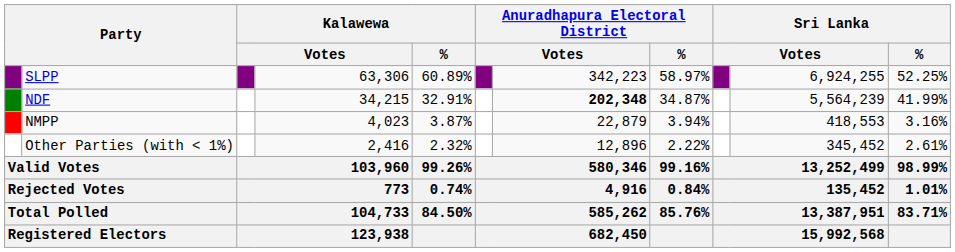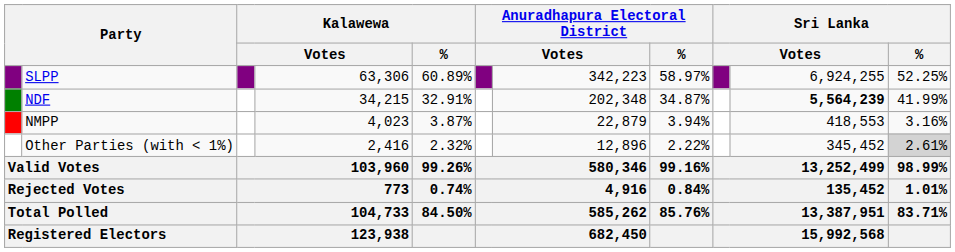(618, 100) bold -> (618, 100) normal
(847, 100) normal -> (847, 100) bold
(926, 145) no background -> (926, 145) lightgrey background
